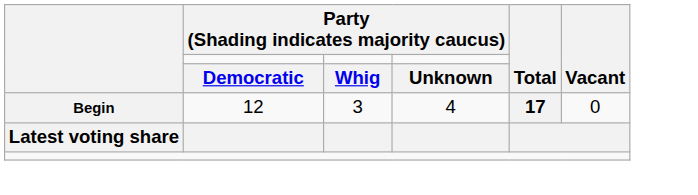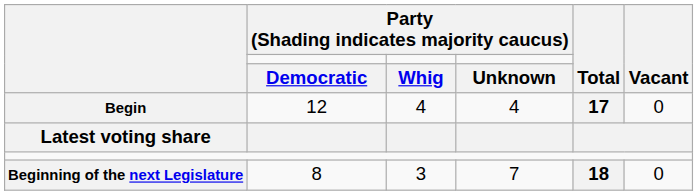(358, 107) 3 -> (421, 107) 4
+ row: (126, 175)
